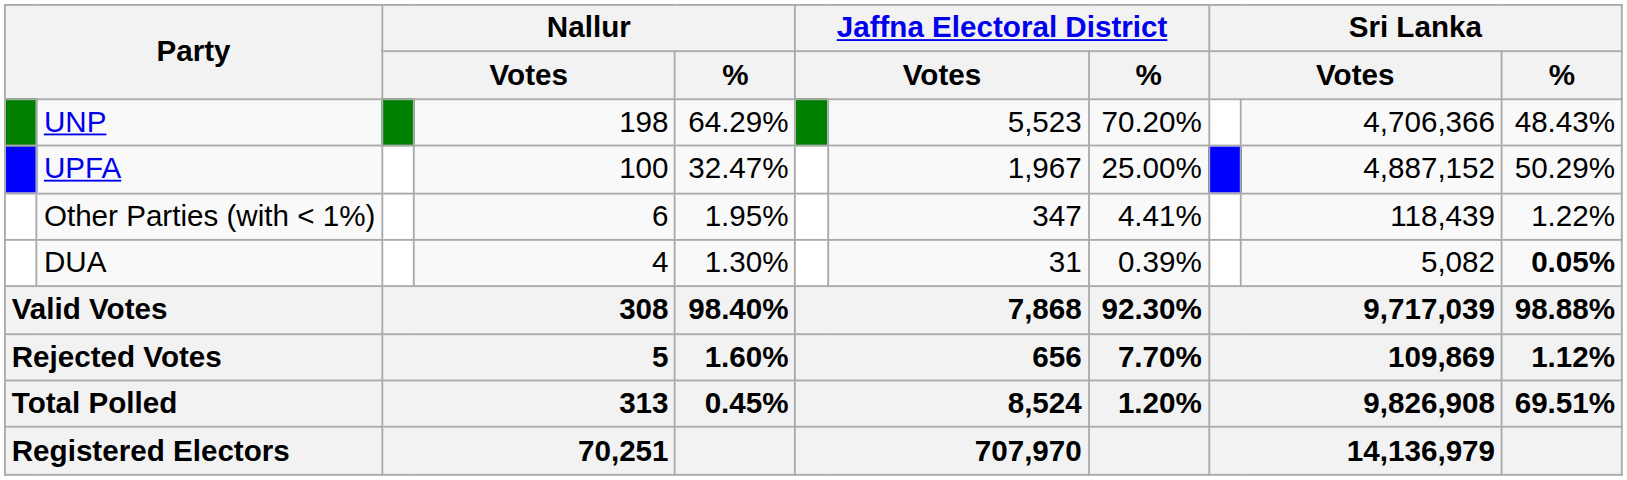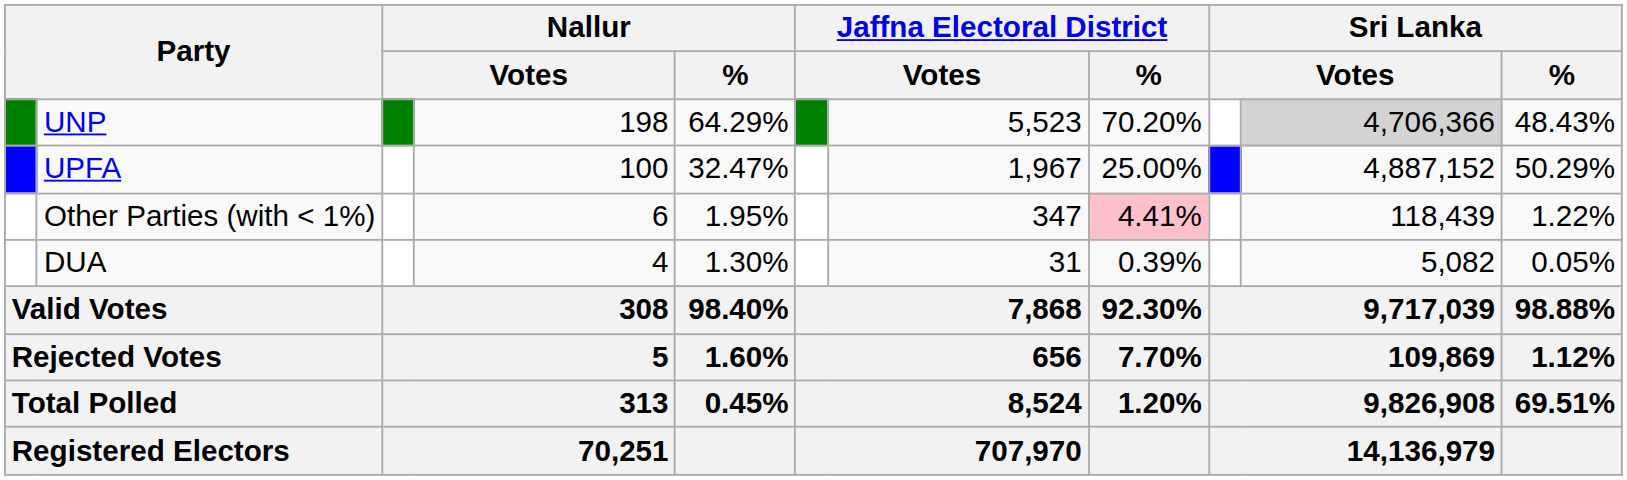(1429, 121) no background -> (1429, 121) lightgrey background
(1160, 215) no background -> (1160, 215) pink background
(1573, 262) bold -> (1573, 262) normal
